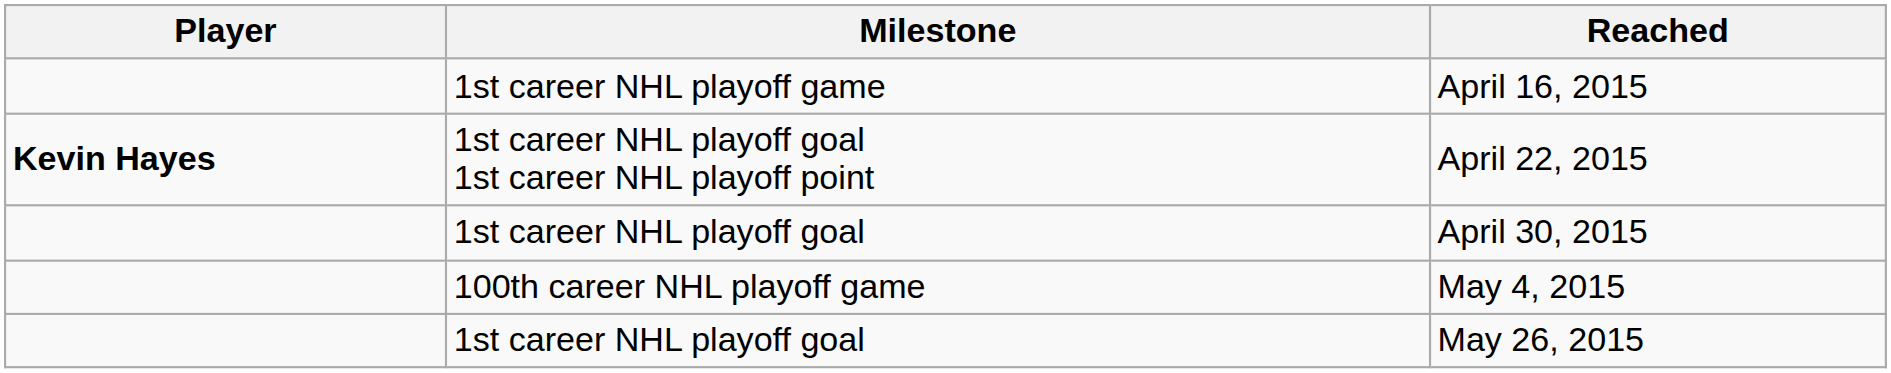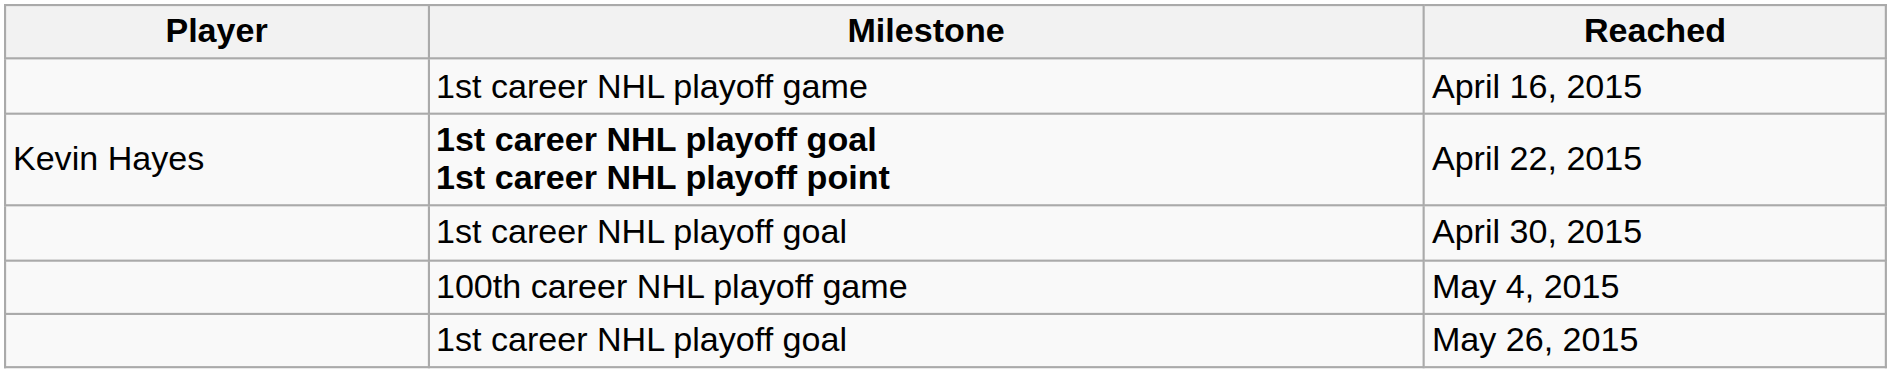(114, 158) bold -> (109, 158) normal
(664, 158) normal -> (663, 158) bold
